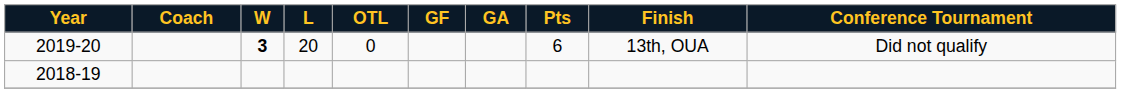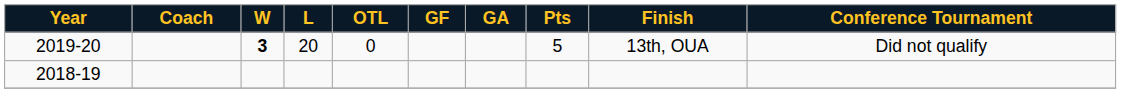(557, 46) 6 -> (557, 46) 5
